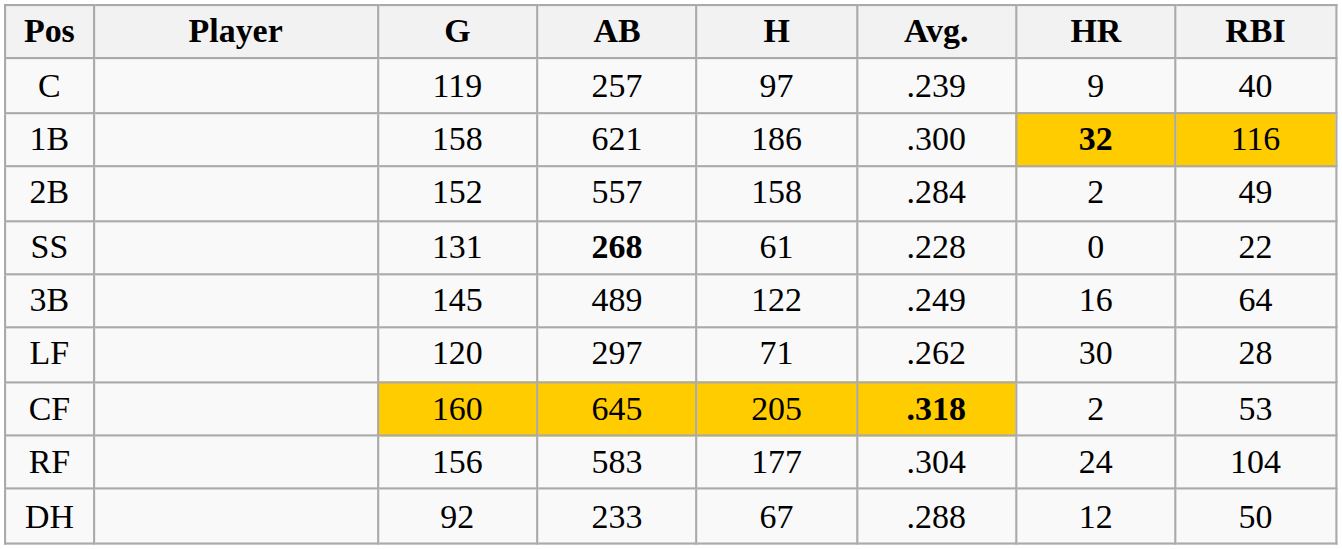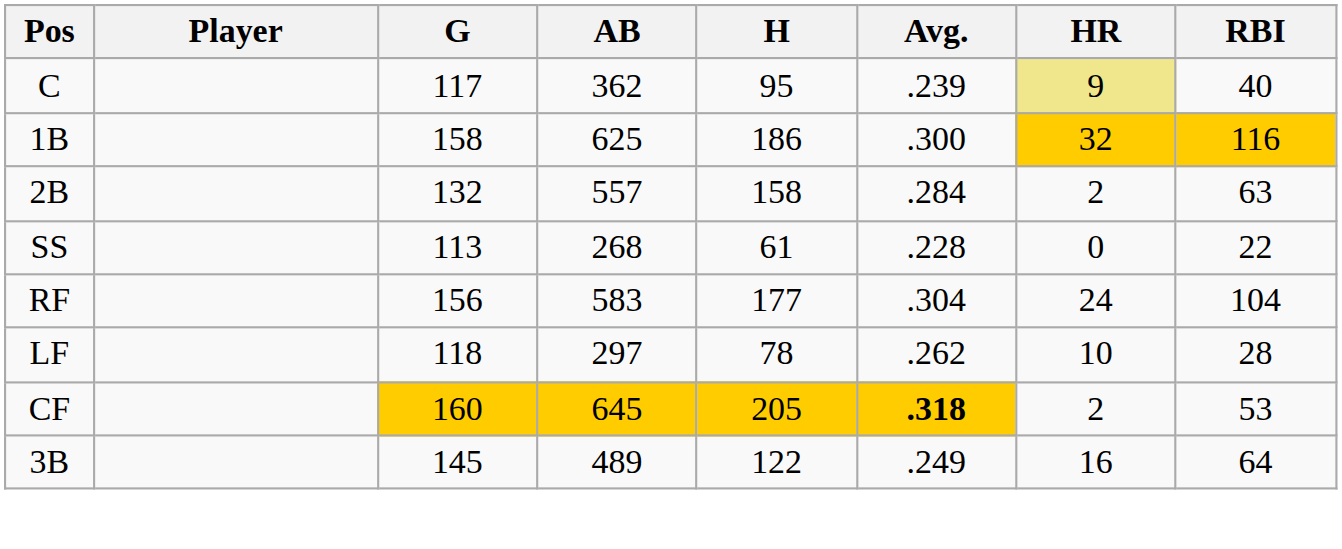(457, 85) 119 -> (457, 85) 117
(617, 85) 257 -> (617, 85) 362
(777, 85) 97 -> (777, 85) 95
(1096, 85) no background -> (1096, 85) khaki background
(617, 138) 621 -> (617, 138) 625
(1096, 138) bold -> (1096, 138) normal
(457, 192) 152 -> (457, 192) 132
(1255, 192) 49 -> (1255, 192) 63
(457, 246) 131 -> (457, 246) 113
(617, 246) bold -> (617, 246) normal
rows swapped: (49, 300) <-> (49, 461)
(457, 354) 120 -> (457, 354) 118
(777, 354) 71 -> (777, 354) 78
(1096, 354) 30 -> (1096, 354) 10
- row: (49, 515)
